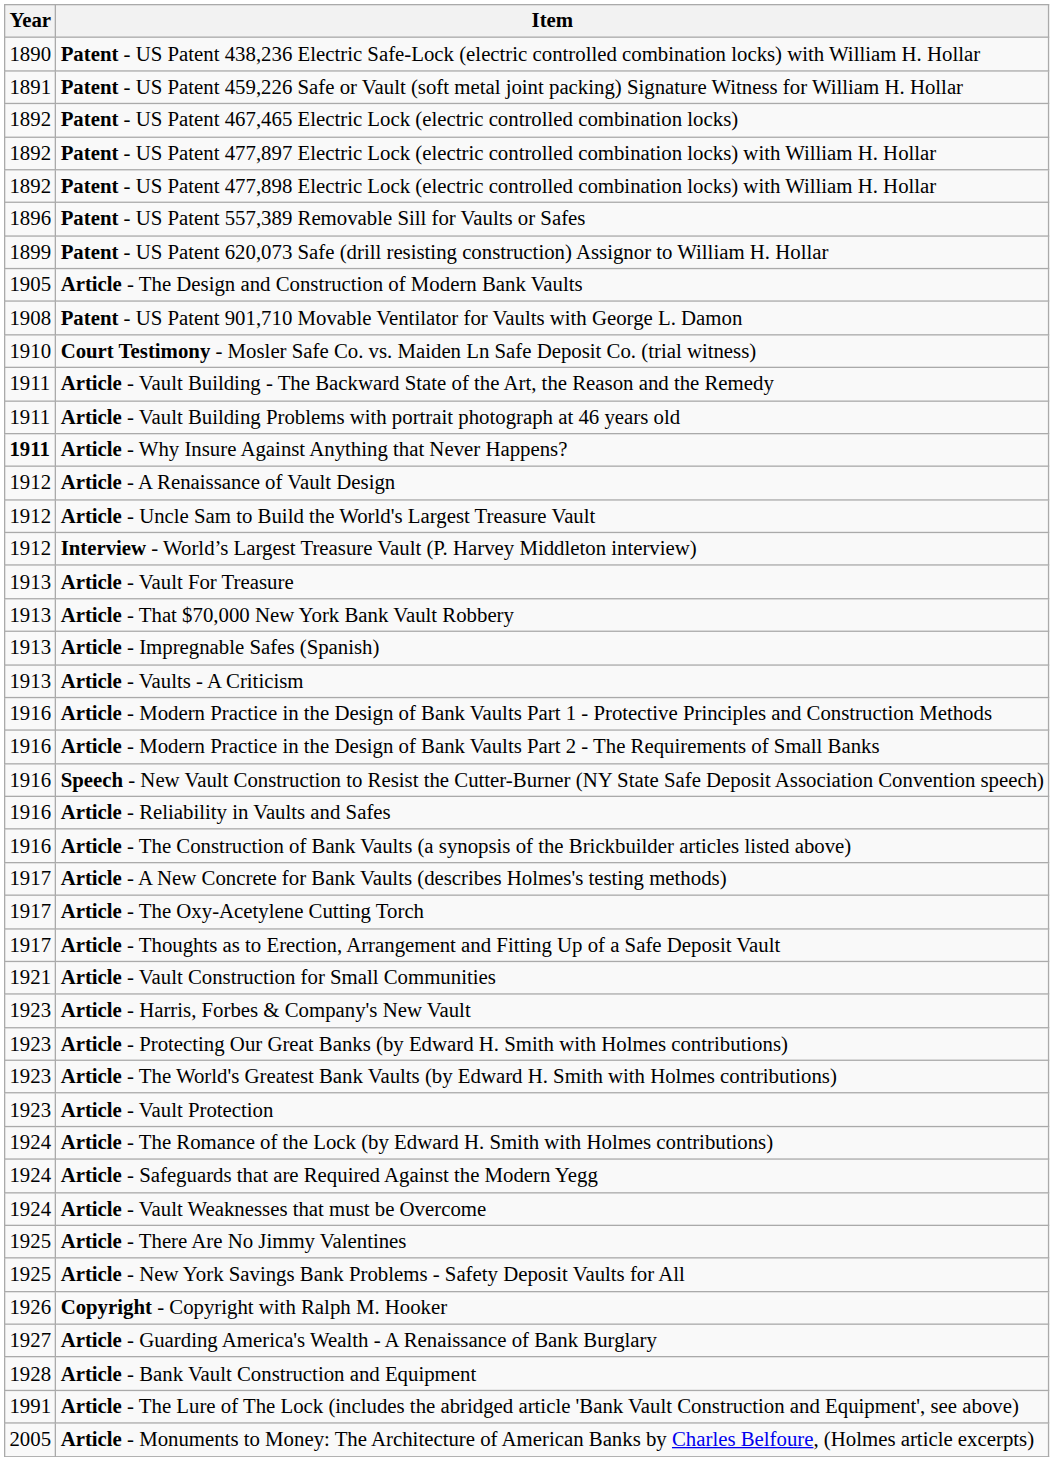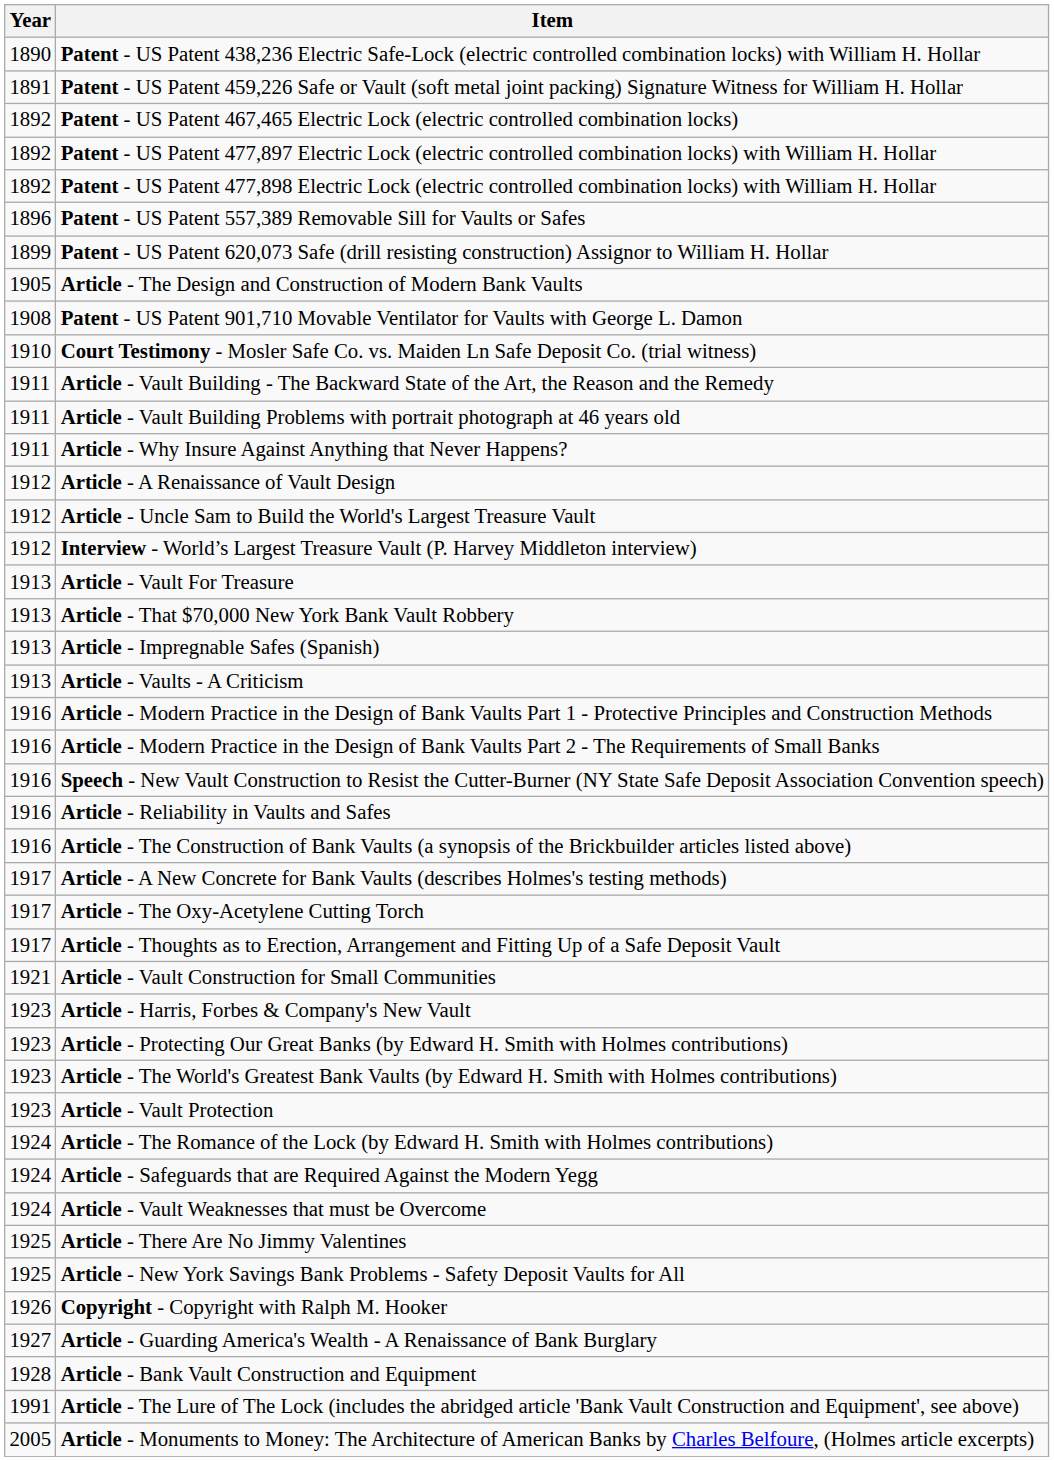(30, 449) bold -> (30, 449) normal
